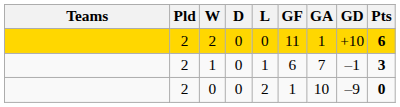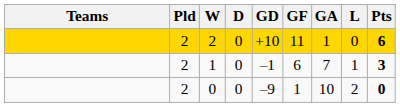columns swapped: (265, 16) <-> (352, 16)
